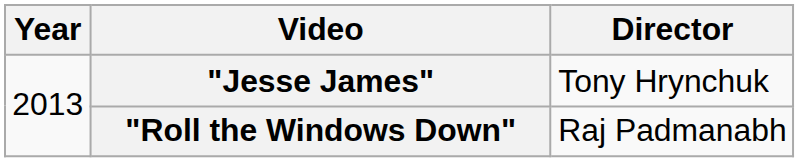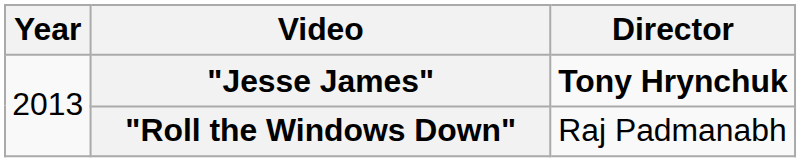(664, 80) normal -> (673, 80) bold
